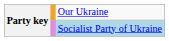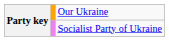(110, 28) lightblue background -> (110, 28) no background
